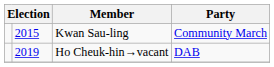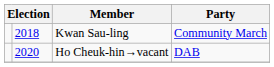(27, 33) 2015 -> (27, 33) 2018
(27, 52) 2019 -> (27, 52) 2020
